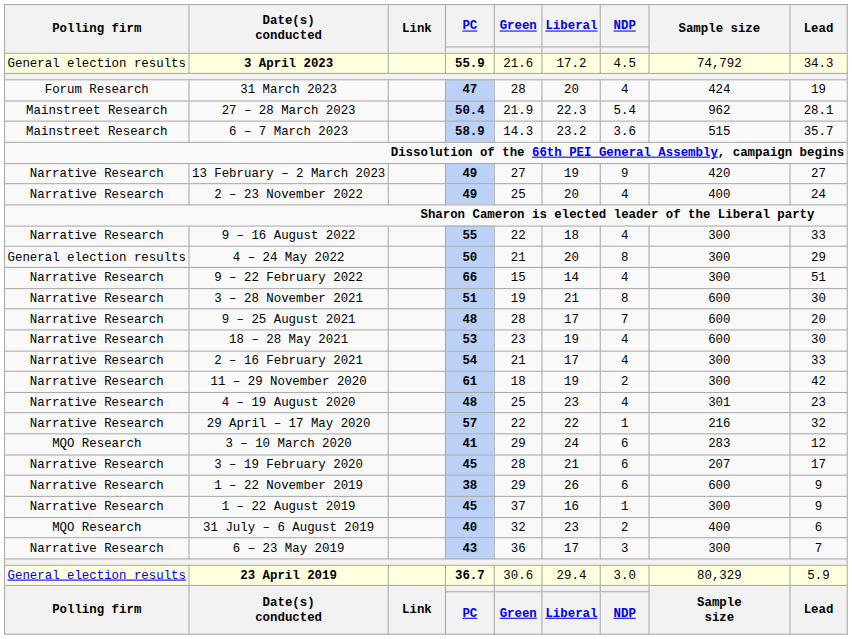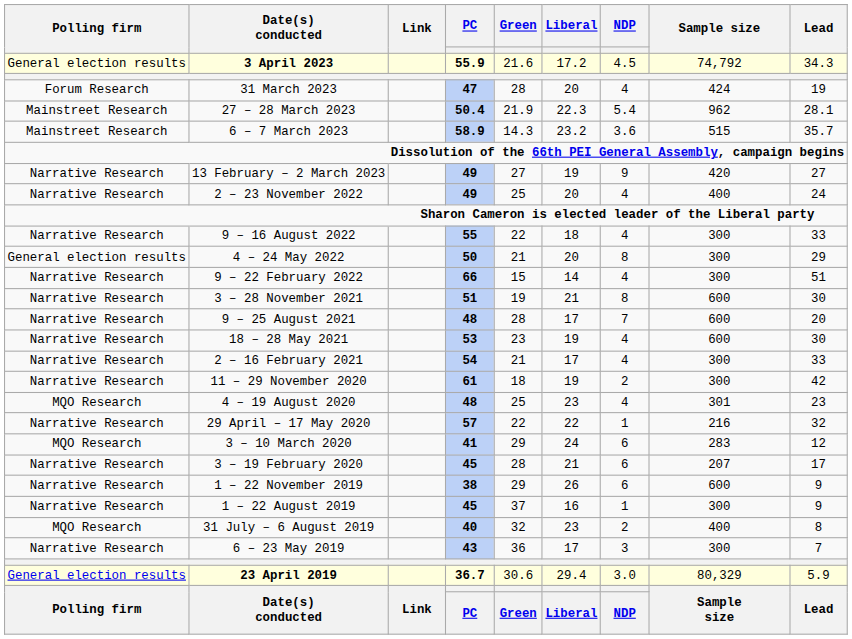(97, 402) Narrative Research -> (97, 402) MQO Research
(819, 527) 6 -> (819, 527) 8
